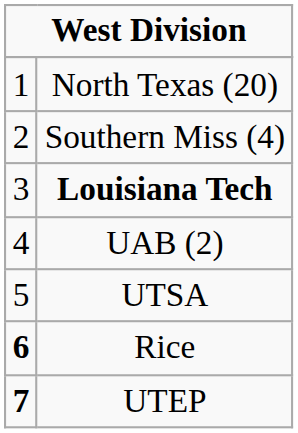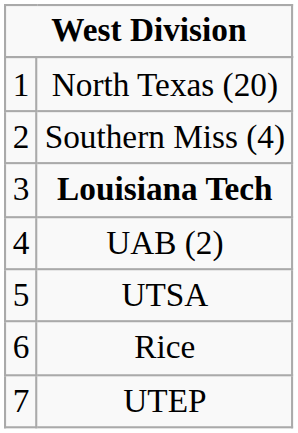(21, 347) bold -> (21, 347) normal
(21, 400) bold -> (21, 400) normal
